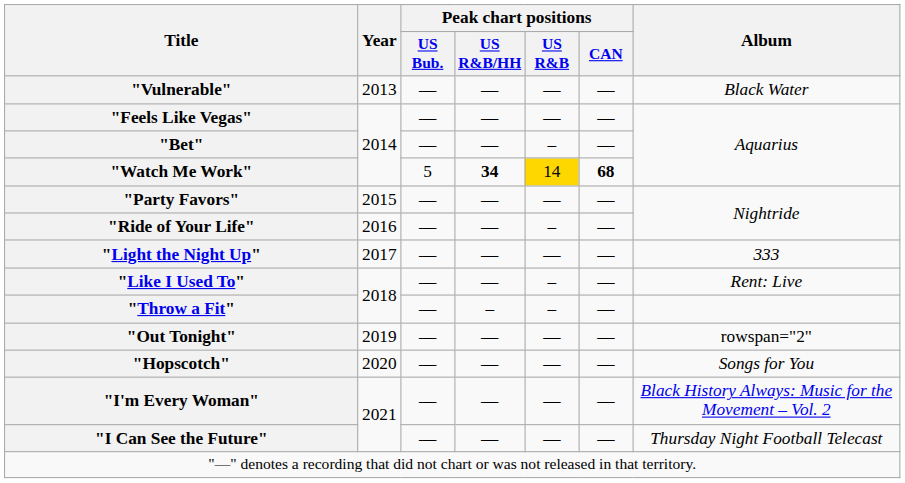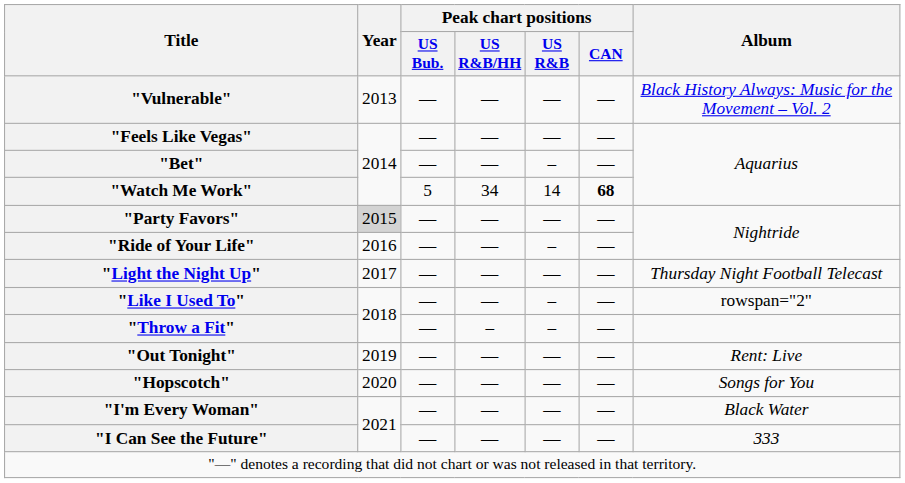(766, 89) Black Water -> (766, 99) Black History Always: Music for the Movement – Vol. 2
(490, 171) bold -> (490, 191) normal
(552, 171) gold background -> (552, 191) no background
(379, 199) no background -> (379, 218) lightgrey background
(766, 254) 333 -> (766, 273) Thursday Night Football Telecast
(766, 281) Rent: Live -> (766, 300) rowspan="2"
(766, 336) rowspan="2" -> (766, 355) Rent: Live
(766, 400) Black History Always: Music for the Movement – Vol. 2 -> (766, 410) Black Water
(766, 437) Thursday Night Football Telecast -> (766, 437) 333
